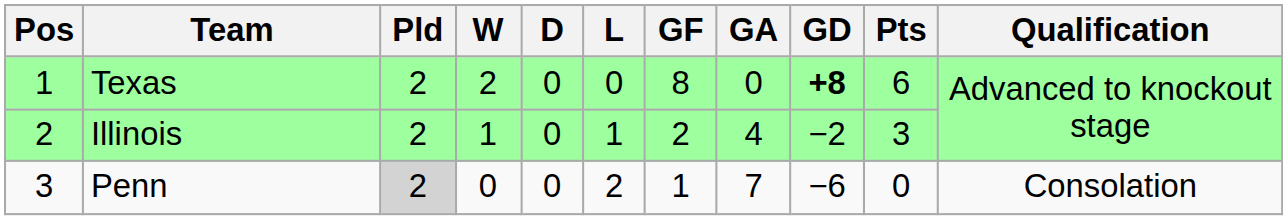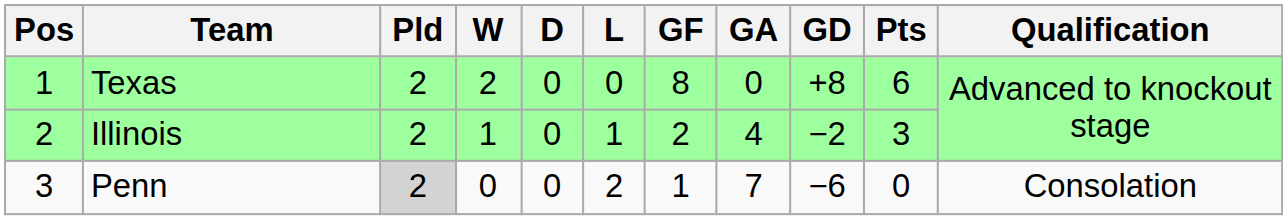(827, 82) bold -> (827, 82) normal
